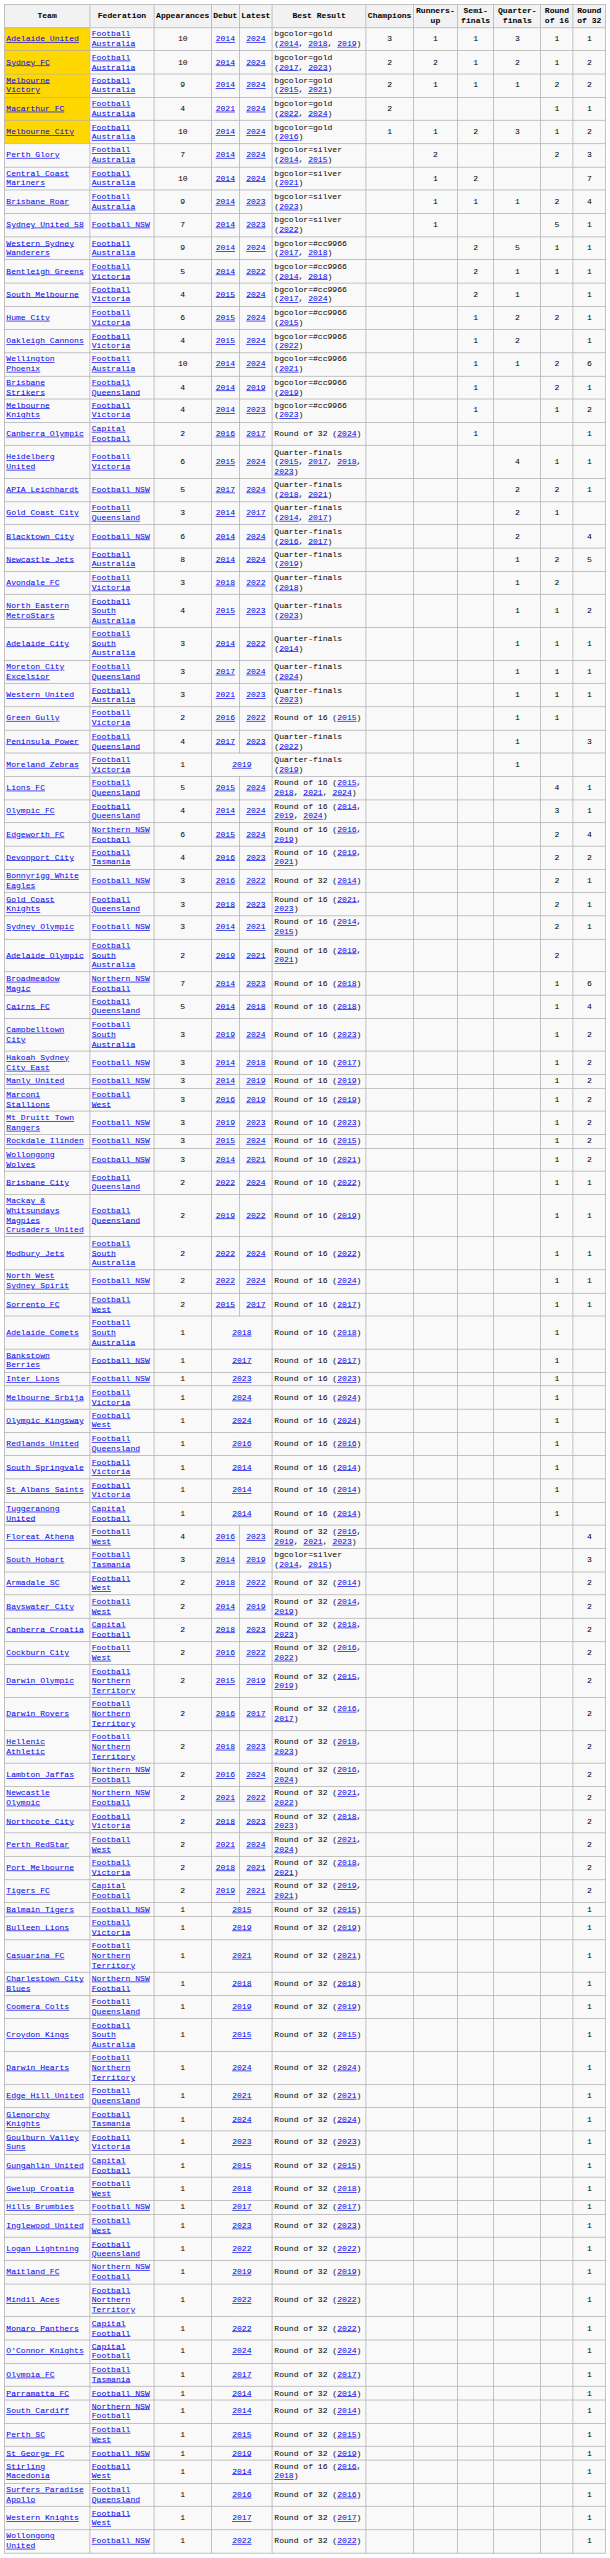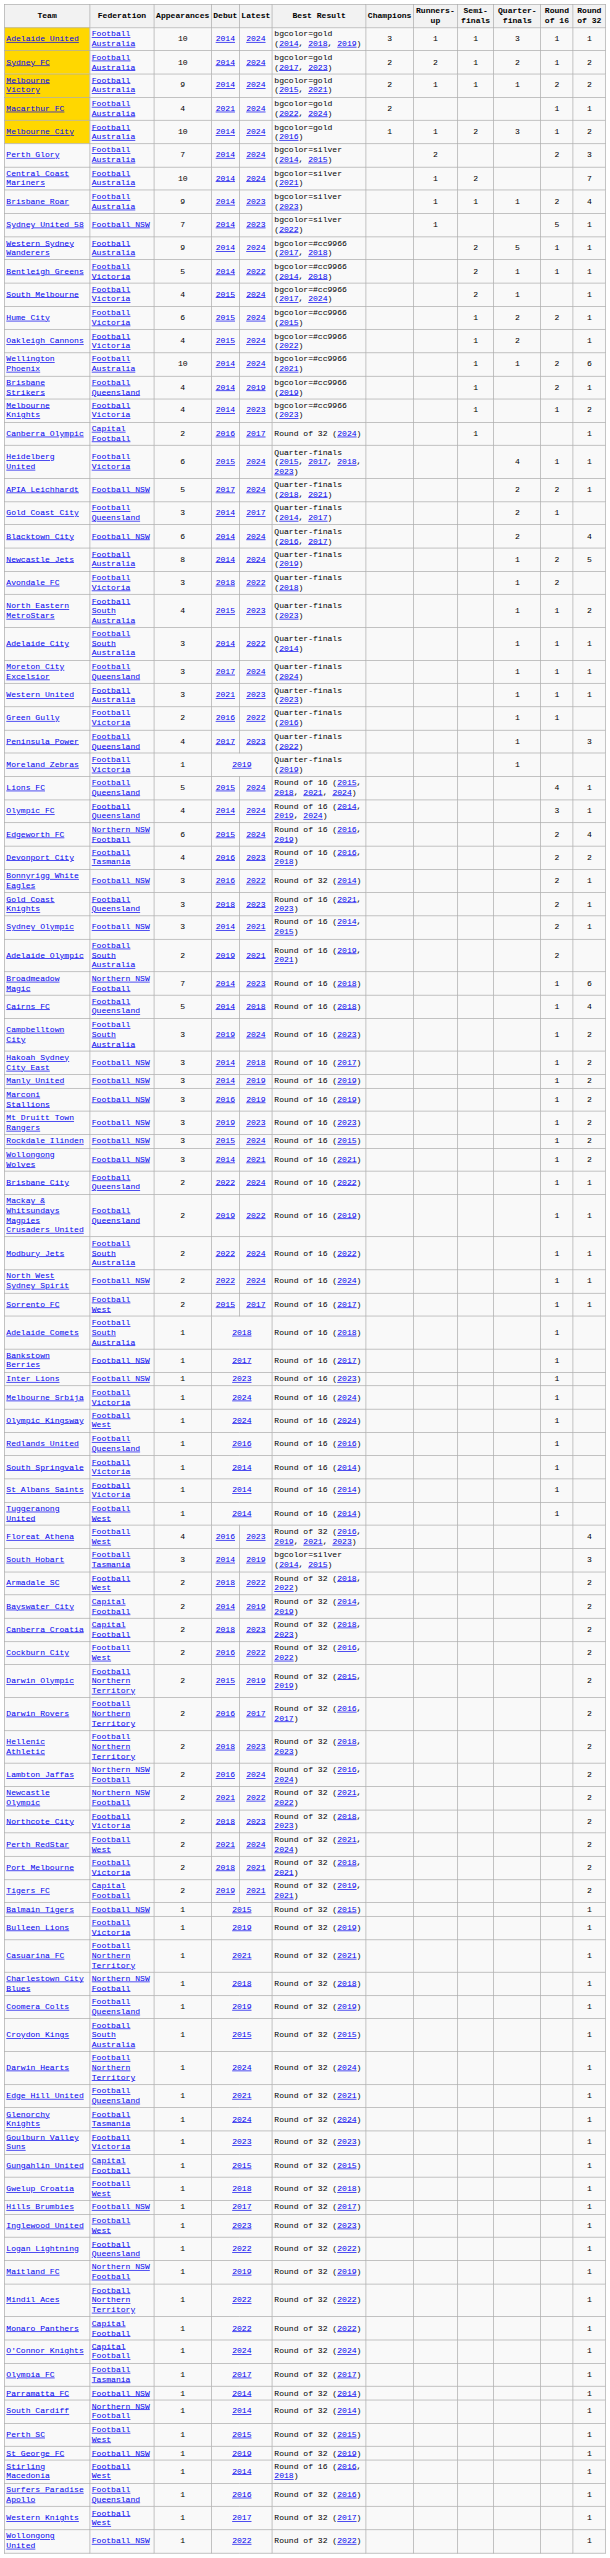(318, 718) Round of 16 (2015) -> (308, 718) Quarter-finals (2016)
(318, 857) Round of 16 (2019, 2021) -> (318, 857) Round of 16 (2016, 2018)
(111, 1099) Football West -> (121, 1099) Football NSW
(111, 1513) Capital Football -> (111, 1513) Football West
(318, 1583) Round of 32 (2014) -> (318, 1583) Round of 32 (2018, 2022)
(111, 1606) Football West -> (111, 1606) Capital Football
